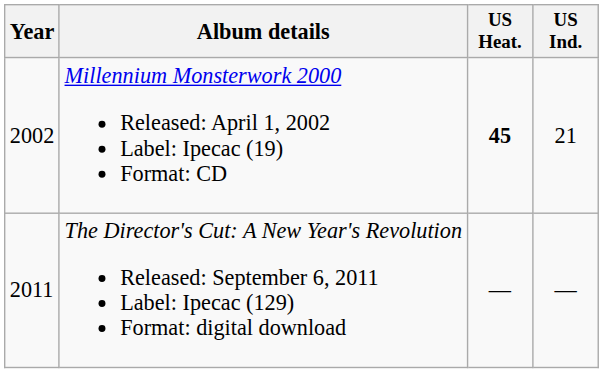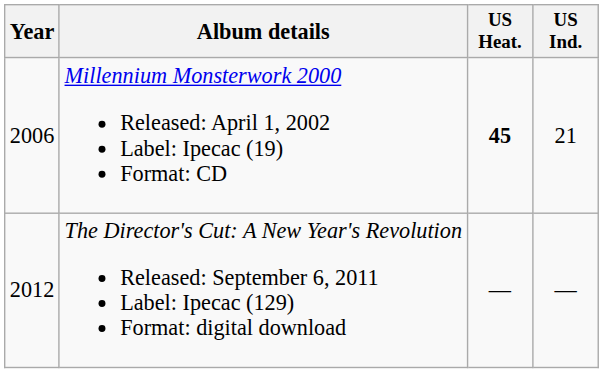(32, 135) 2002 -> (32, 135) 2006
(32, 290) 2011 -> (32, 290) 2012
